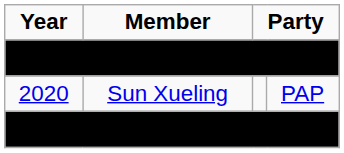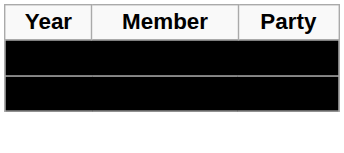- row: (44, 93)
